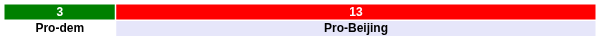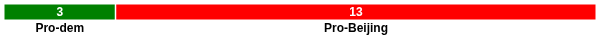(356, 28) lavender background -> (356, 28) no background
